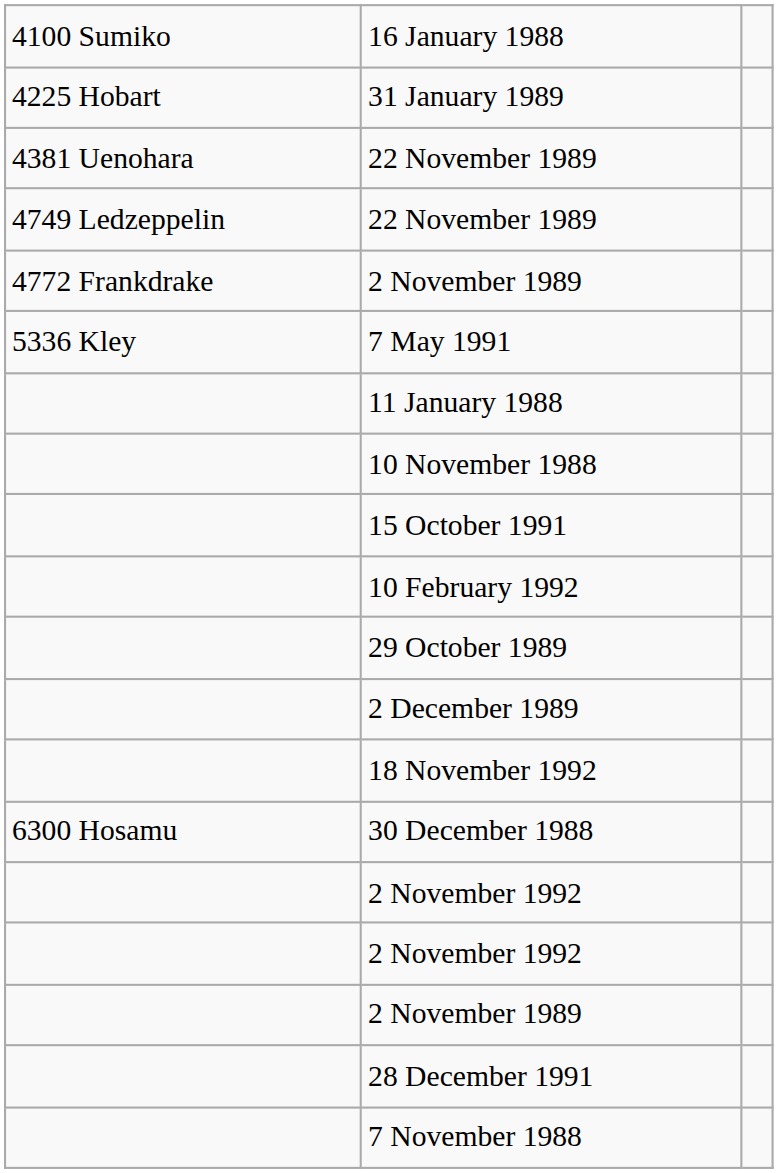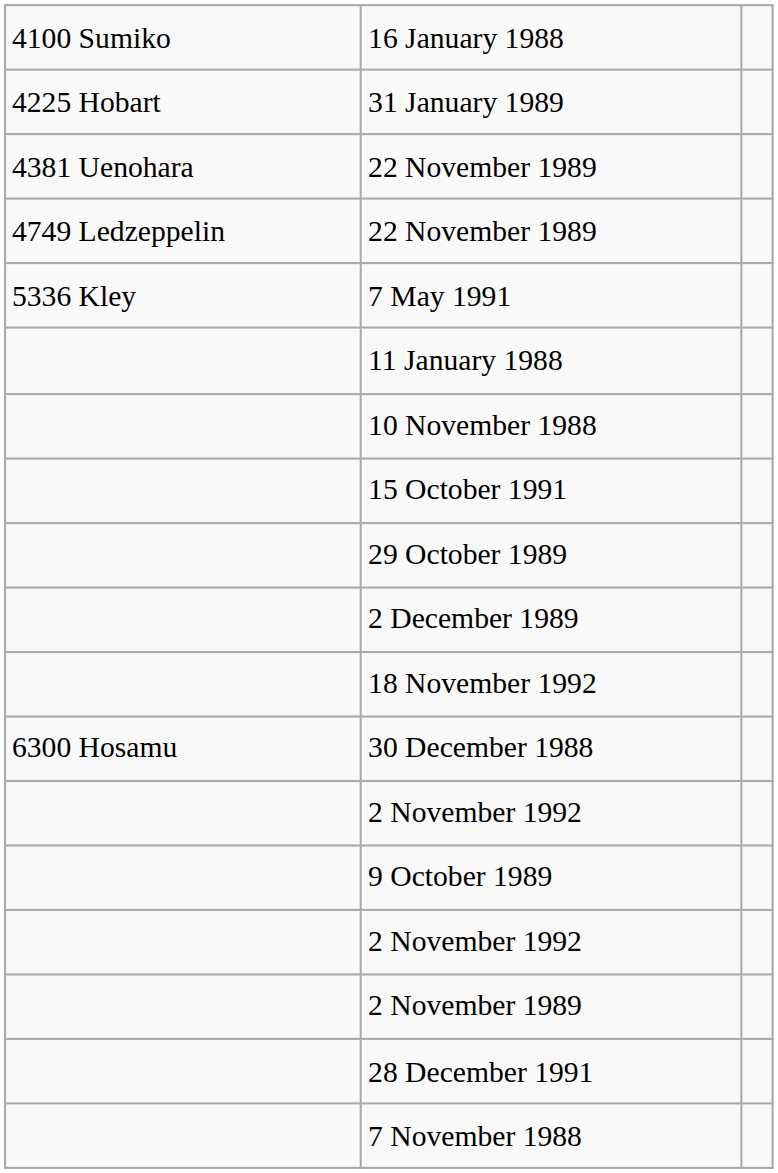- row: (113, 280)
- row: (183, 587)
+ row: (183, 877)
